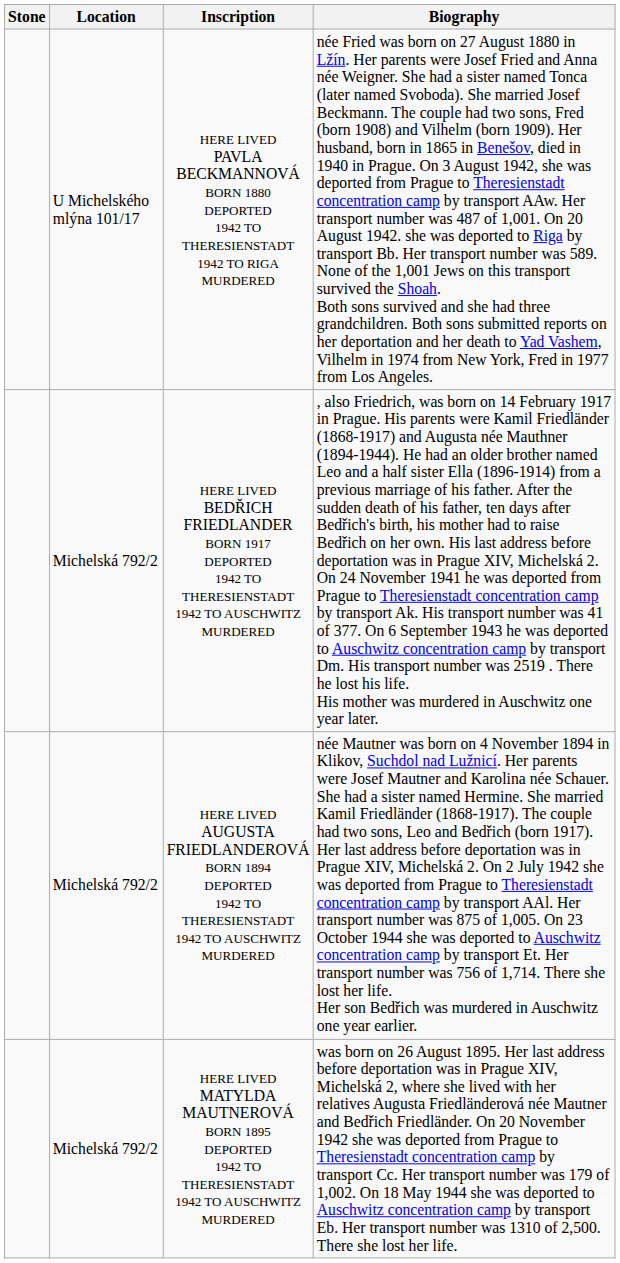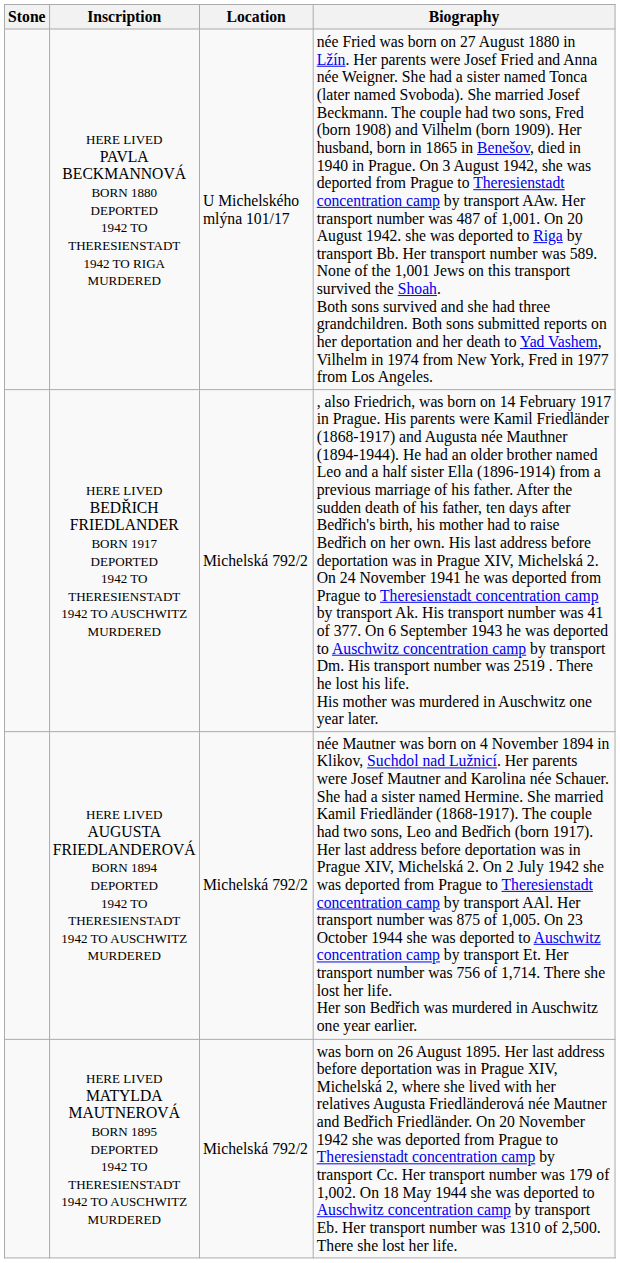columns swapped: (238, 16) <-> (106, 16)
